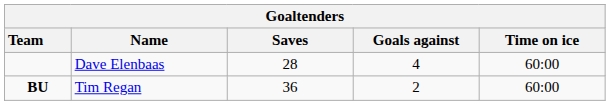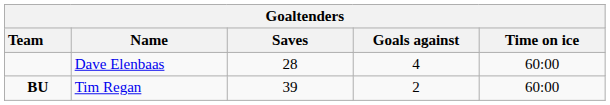(290, 87) 36 -> (290, 87) 39
